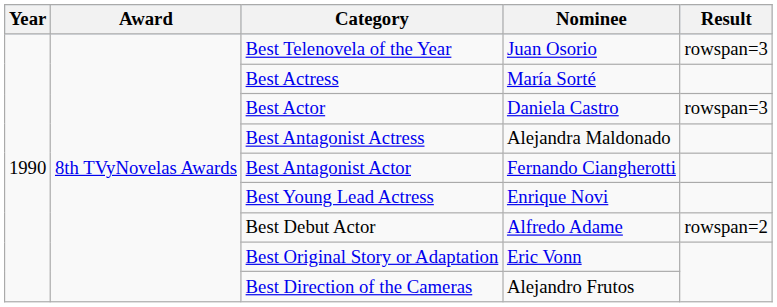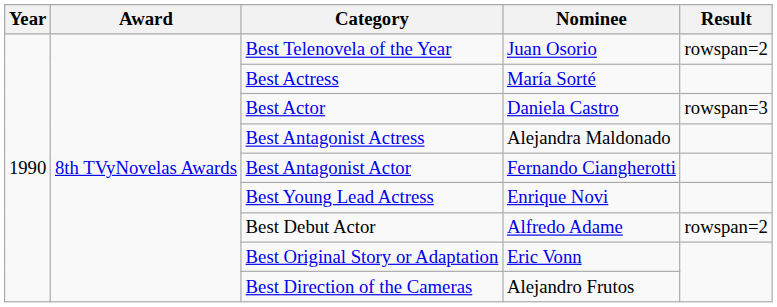(726, 49) rowspan=3 -> (726, 49) rowspan=2
